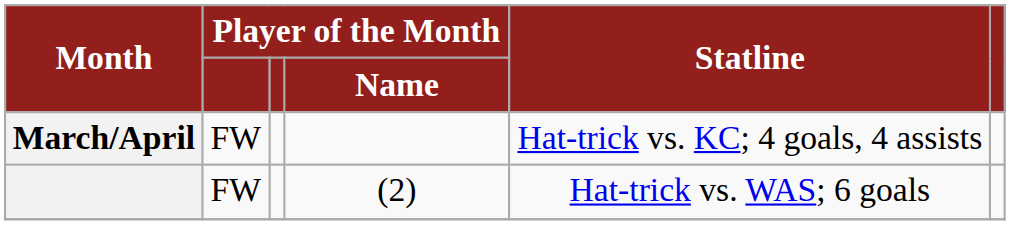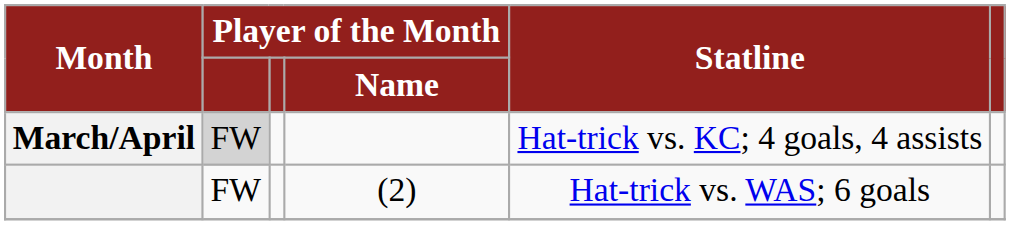(236, 137) no background -> (236, 137) lightgrey background
